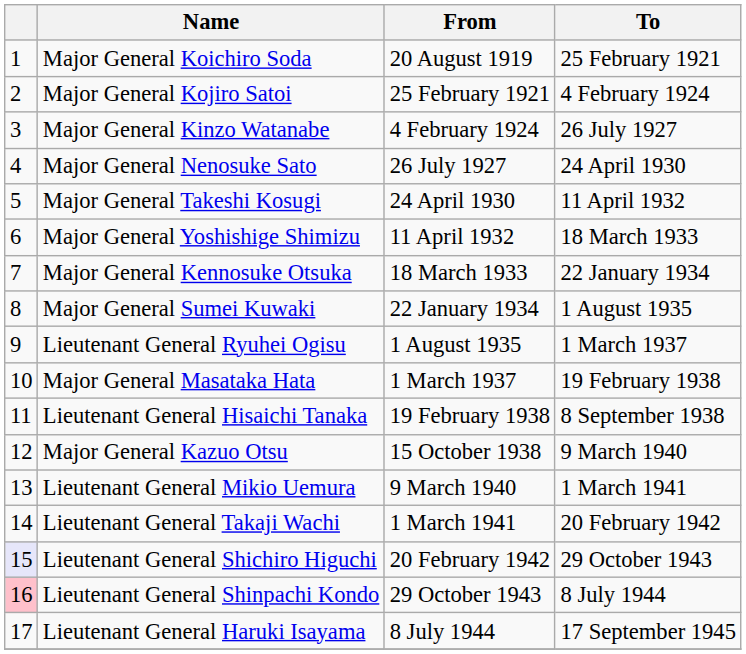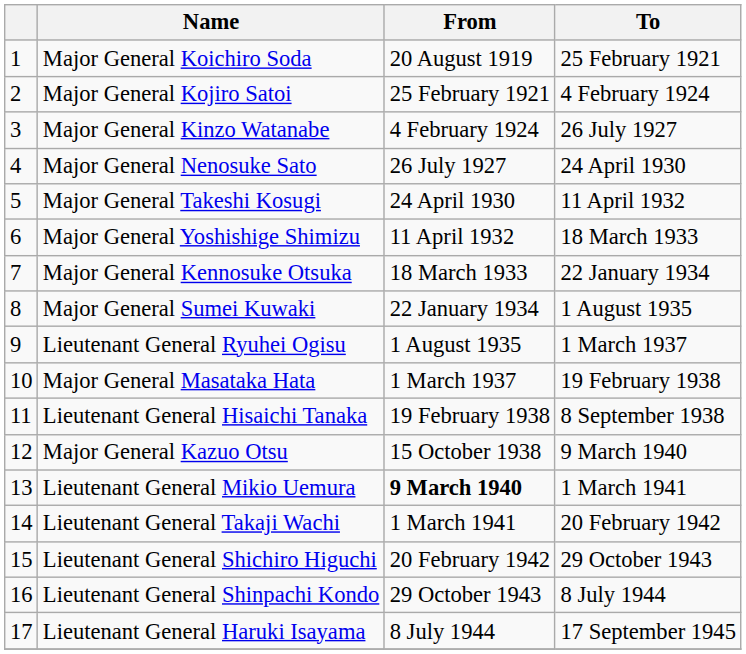(453, 487) normal -> (456, 487) bold
(21, 559) lavender background -> (21, 559) no background
(21, 594) pink background -> (21, 594) no background
